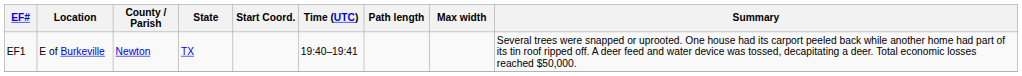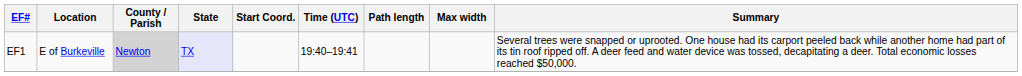(133, 51) no background -> (133, 51) lightgrey background
(187, 51) no background -> (187, 51) lavender background
